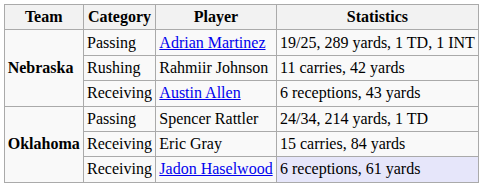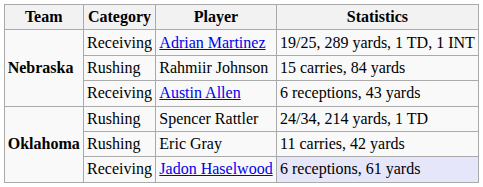(112, 42) Passing -> (120, 42) Receiving
(342, 67) 11 carries, 42 yards -> (343, 67) 15 carries, 84 yards
(112, 118) Passing -> (114, 118) Rushing
(120, 144) Receiving -> (114, 144) Rushing
(343, 144) 15 carries, 84 yards -> (342, 144) 11 carries, 42 yards
